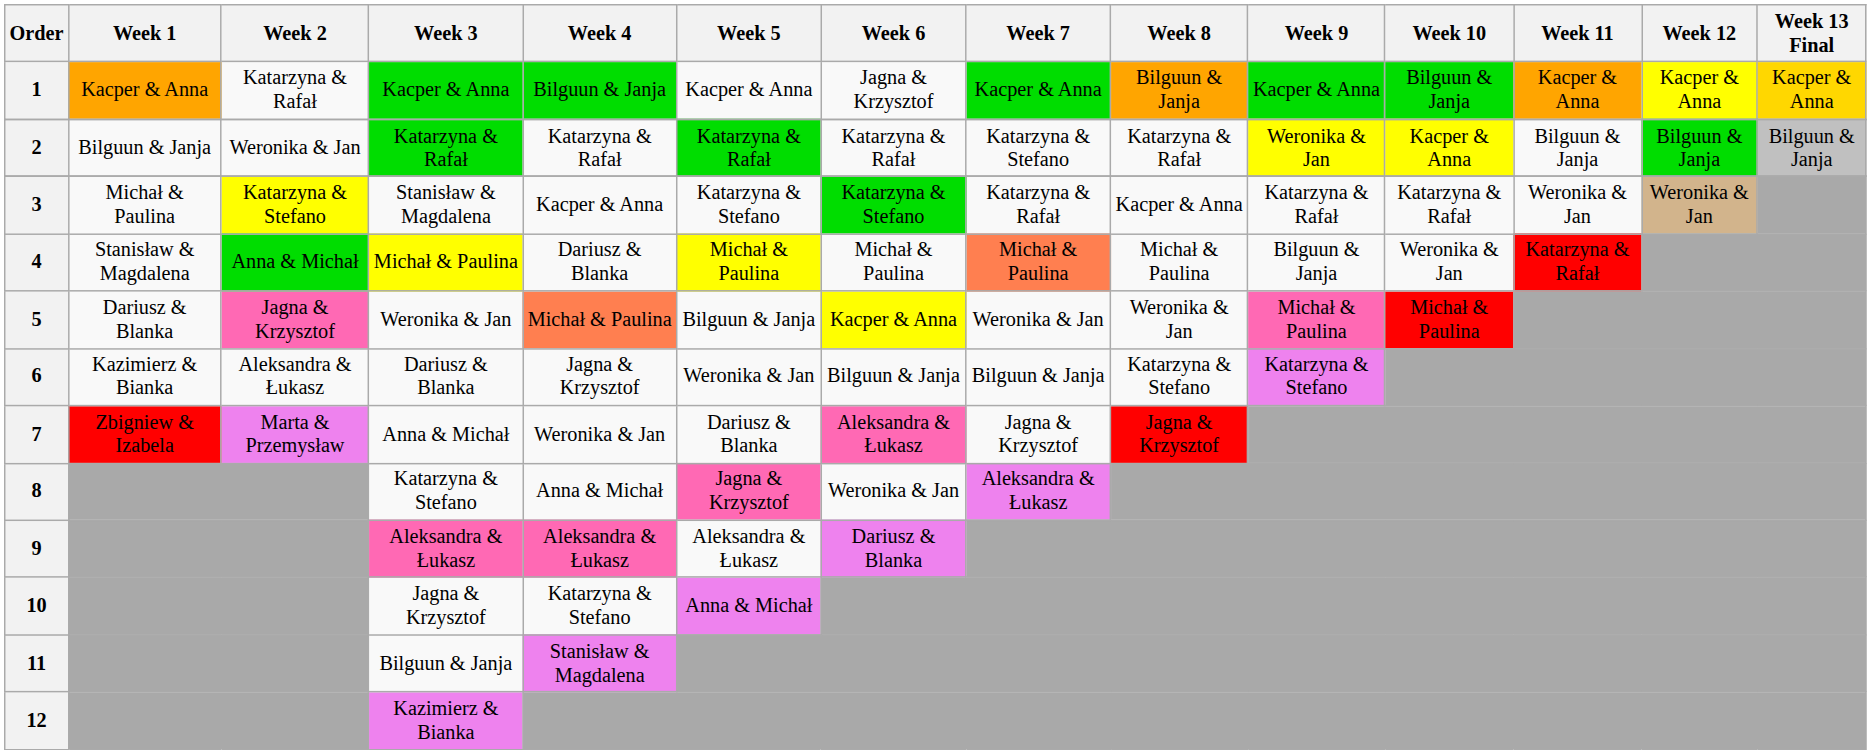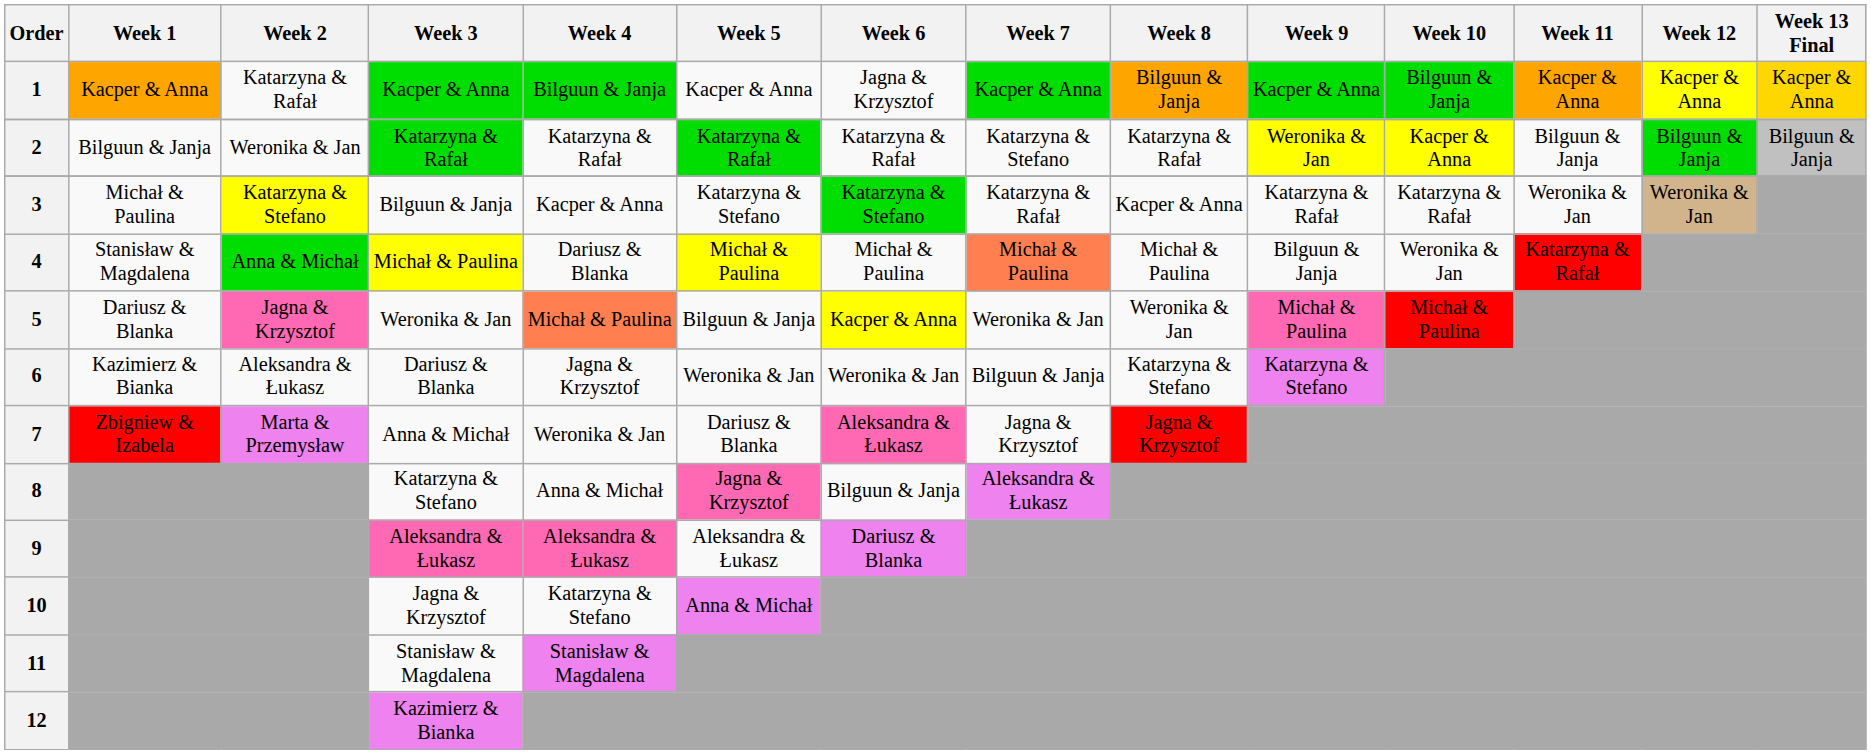(446, 204) Stanisław & Magdalena -> (446, 204) Bilguun & Janja
(894, 376) Bilguun & Janja -> (894, 376) Weronika & Jan
(894, 490) Weronika & Jan -> (894, 490) Bilguun & Janja
(446, 662) Bilguun & Janja -> (446, 662) Stanisław & Magdalena
